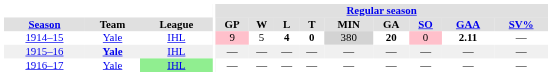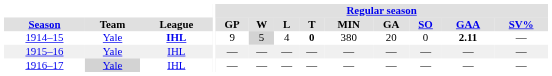(176, 38) normal -> (176, 38) bold
(232, 38) pink background -> (232, 38) no background
(262, 38) no background -> (262, 38) lightgrey background
(287, 38) bold -> (287, 38) normal
(349, 38) lightgrey background -> (349, 38) no background
(391, 38) bold -> (391, 38) normal
(426, 38) pink background -> (426, 38) no background
(113, 51) bold -> (113, 51) normal
(113, 65) no background -> (113, 65) lightgrey background
(176, 65) lightgreen background -> (176, 65) no background
